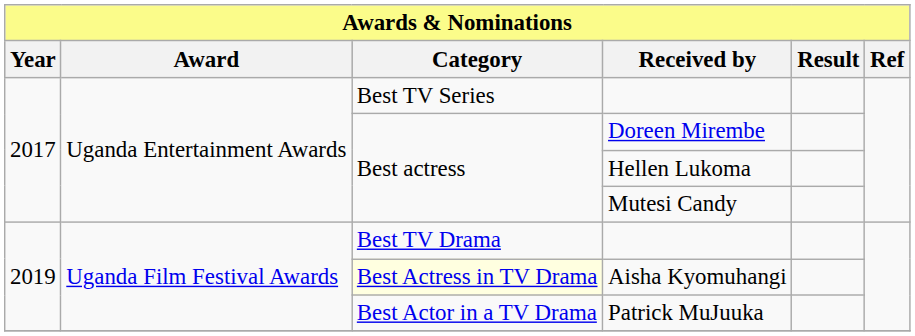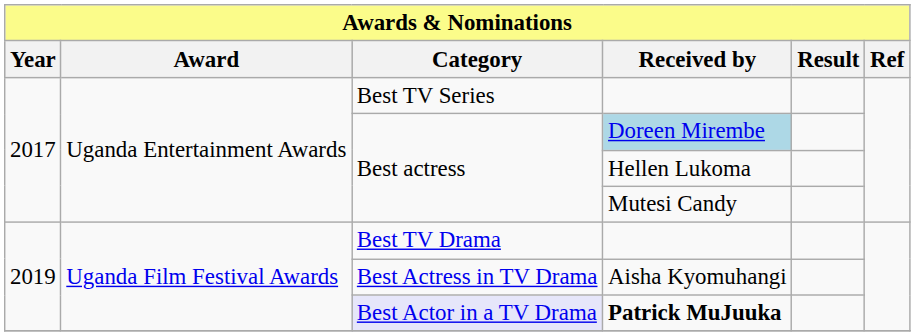(687, 131) no background -> (687, 131) lightblue background
(477, 276) lightyellow background -> (477, 276) no background
(477, 312) no background -> (477, 312) lavender background
(686, 312) normal -> (695, 312) bold
